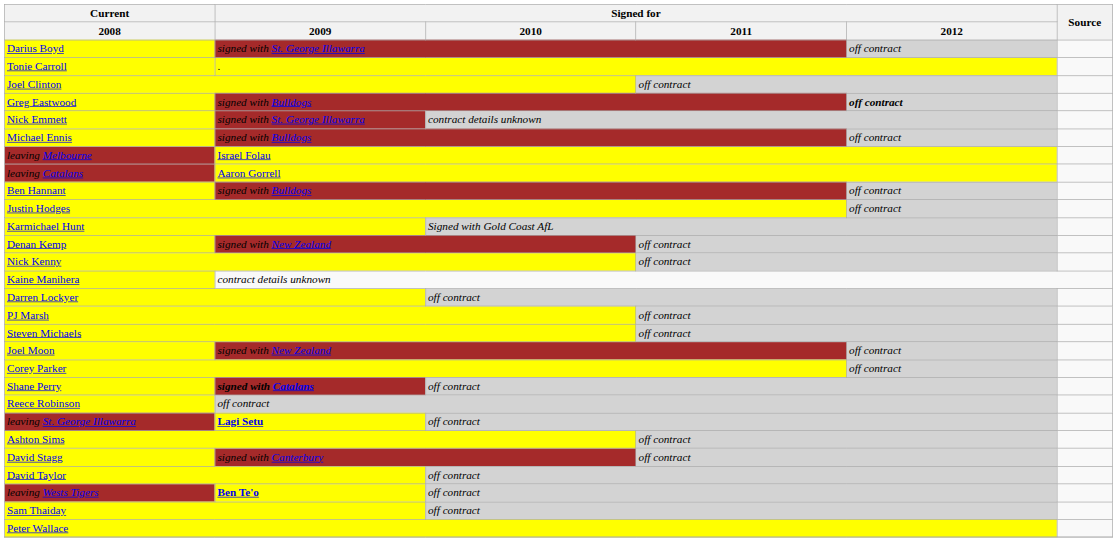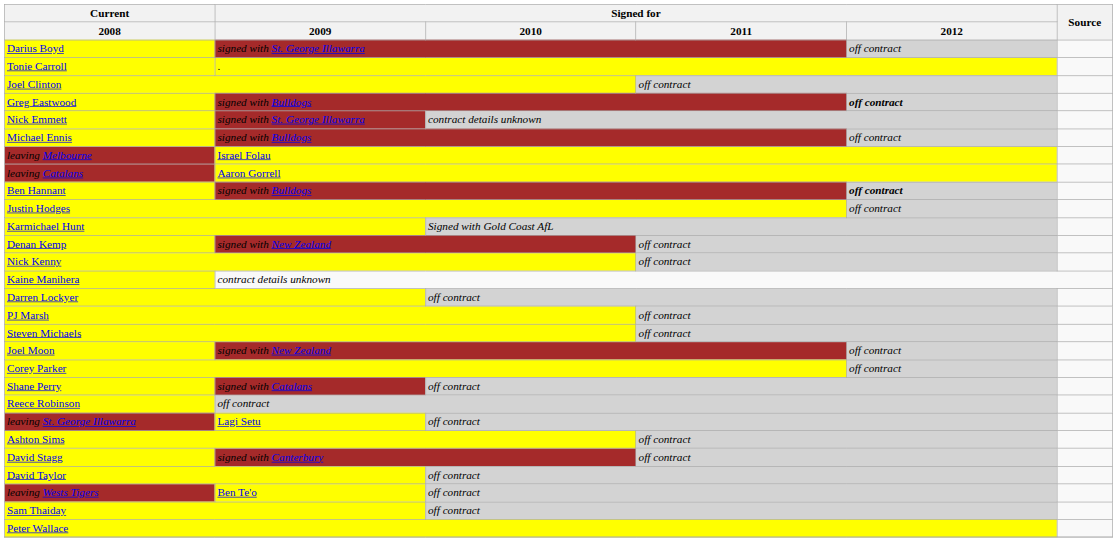(875, 191) normal -> (876, 191) bold
(266, 386) bold -> (265, 386) normal
(240, 421) bold -> (239, 421) normal
(238, 492) bold -> (237, 492) normal
